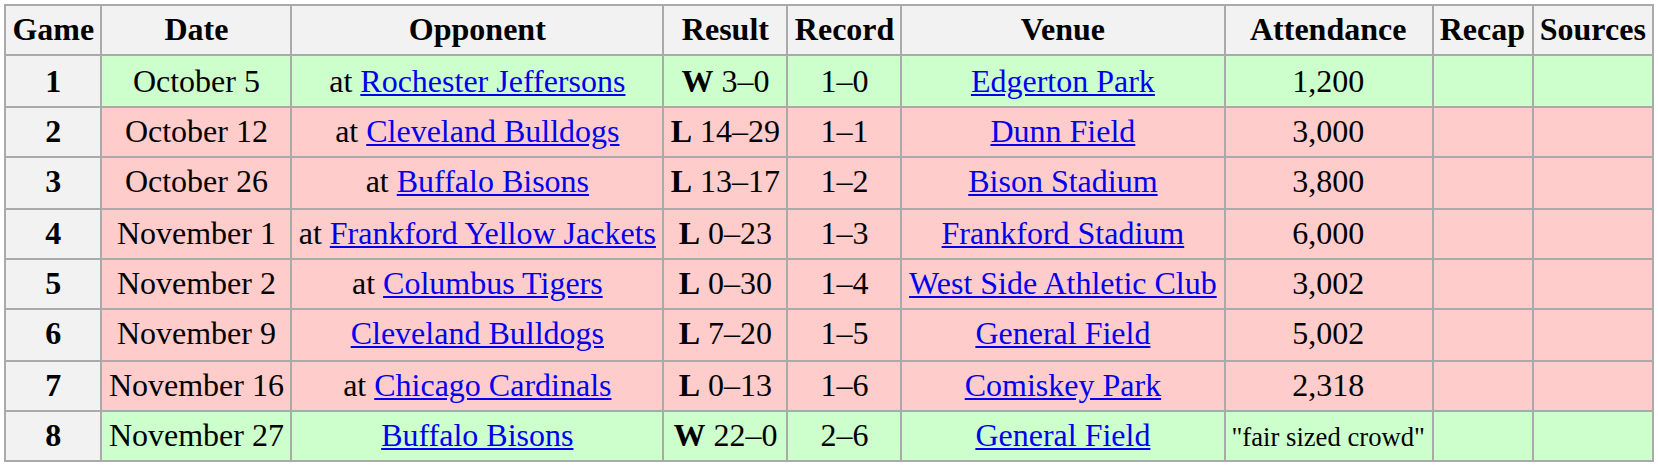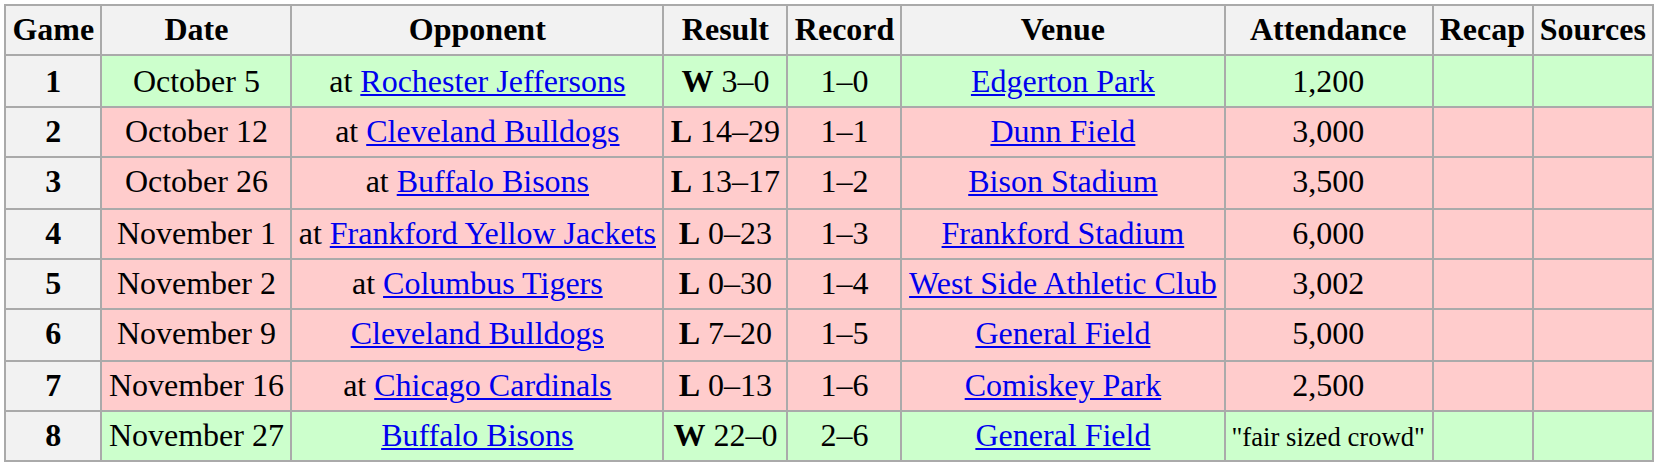(1328, 182) 3,800 -> (1328, 182) 3,500
(1328, 334) 5,002 -> (1328, 334) 5,000
(1328, 385) 2,318 -> (1328, 385) 2,500
